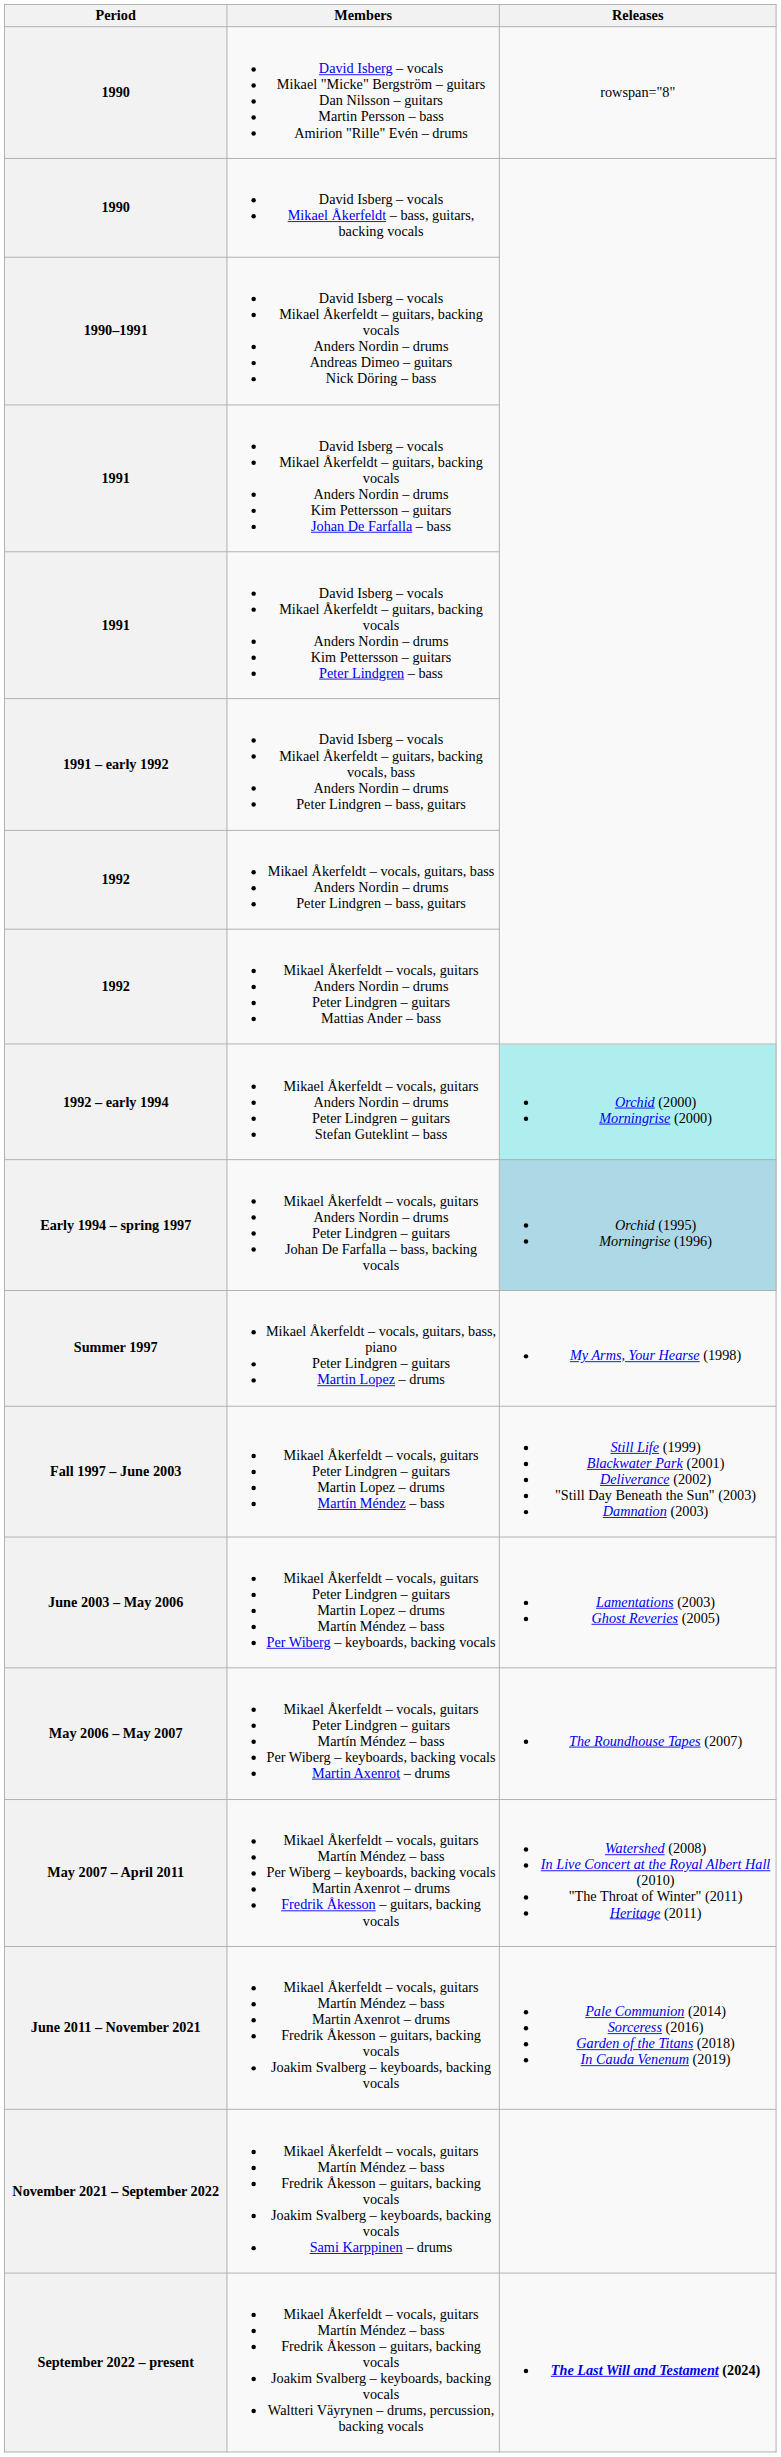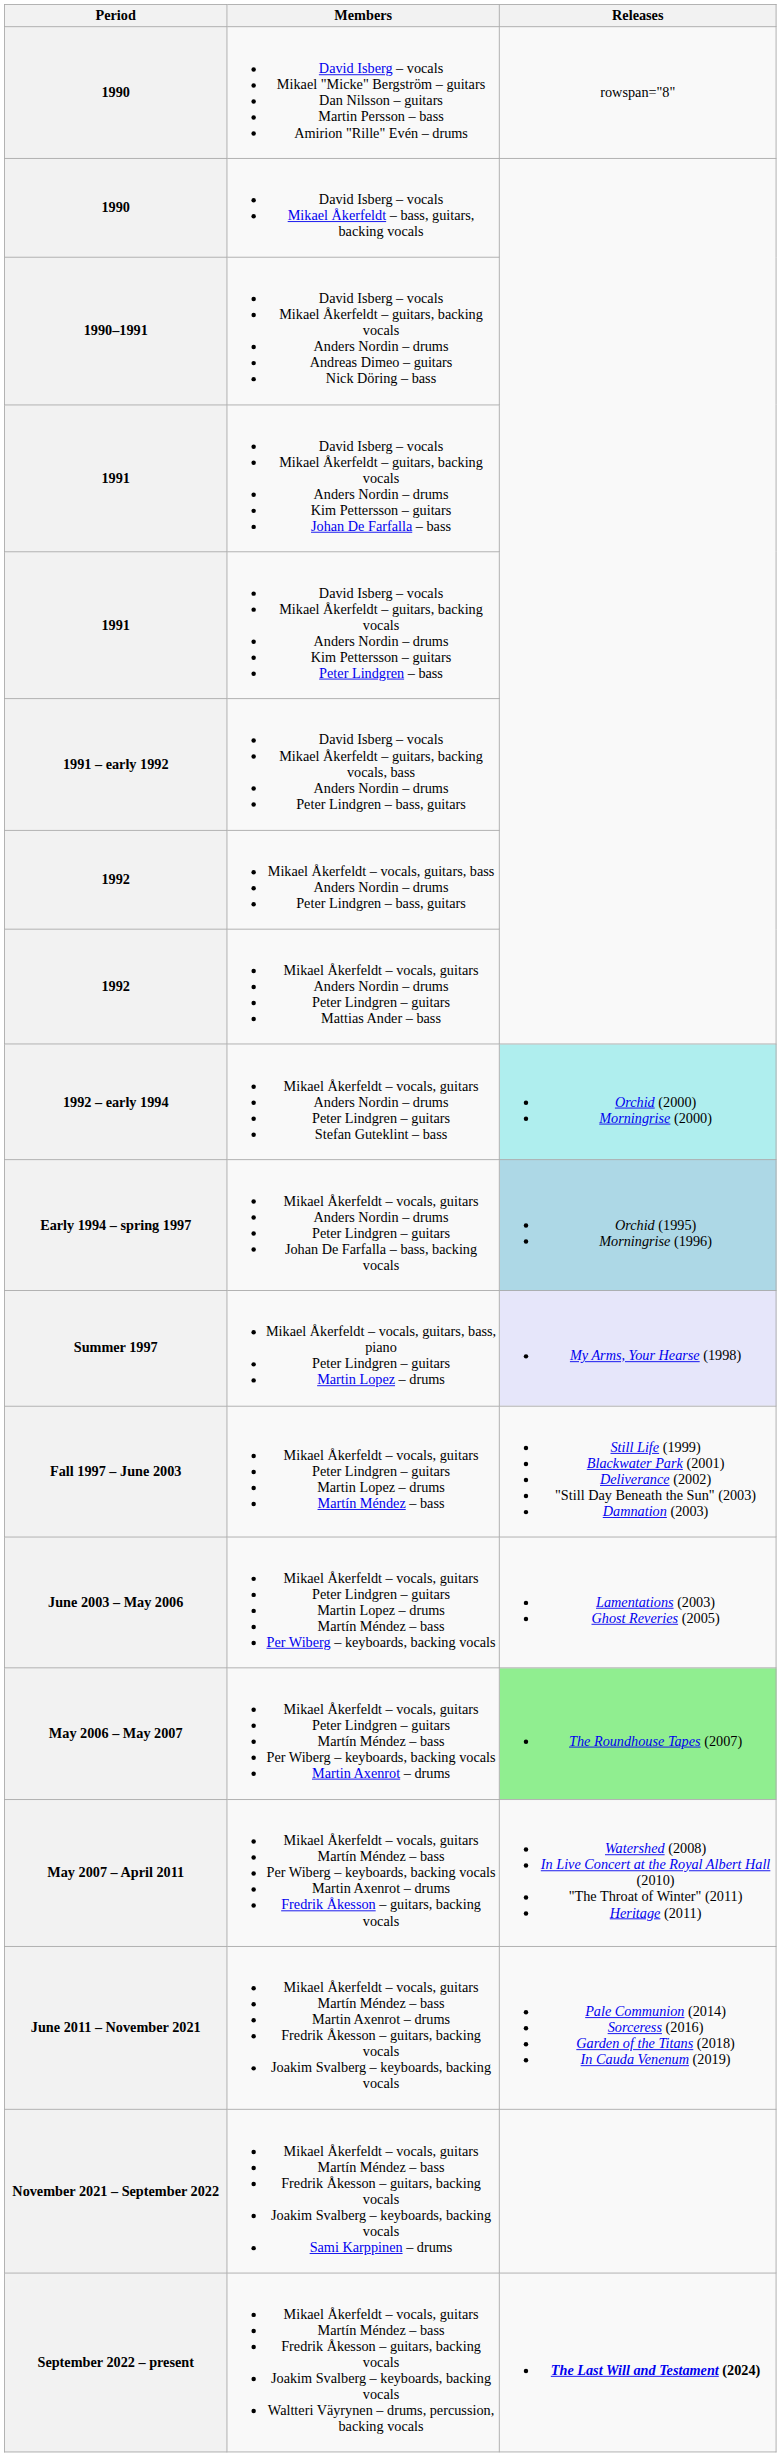(638, 1356) no background -> (638, 1356) lavender background
(638, 1742) no background -> (638, 1742) lightgreen background
